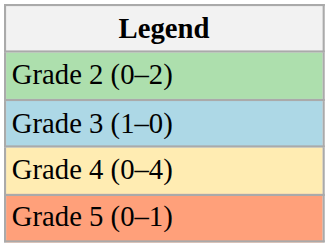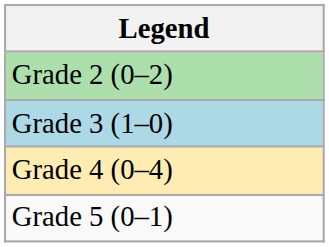(92, 217) lightsalmon background -> (92, 217) no background
